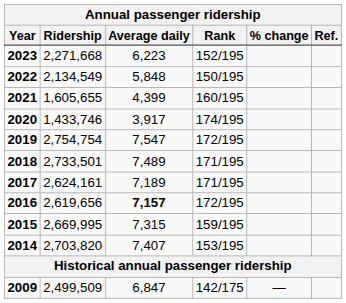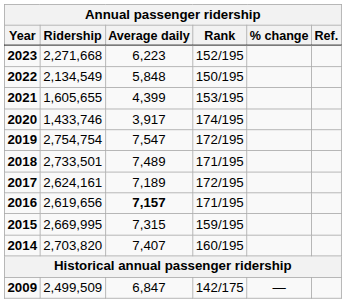(220, 98) 160/195 -> (220, 98) 153/195
(220, 182) 171/195 -> (220, 182) 172/195
(220, 203) 172/195 -> (220, 203) 171/195
(220, 245) 153/195 -> (220, 245) 160/195
